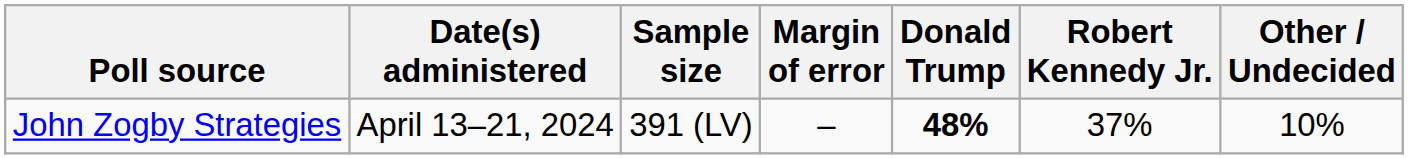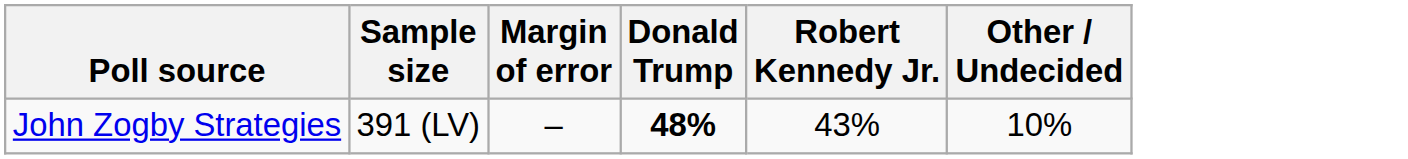- column: (485, 51)
(1120, 124) 37% -> (847, 124) 43%
